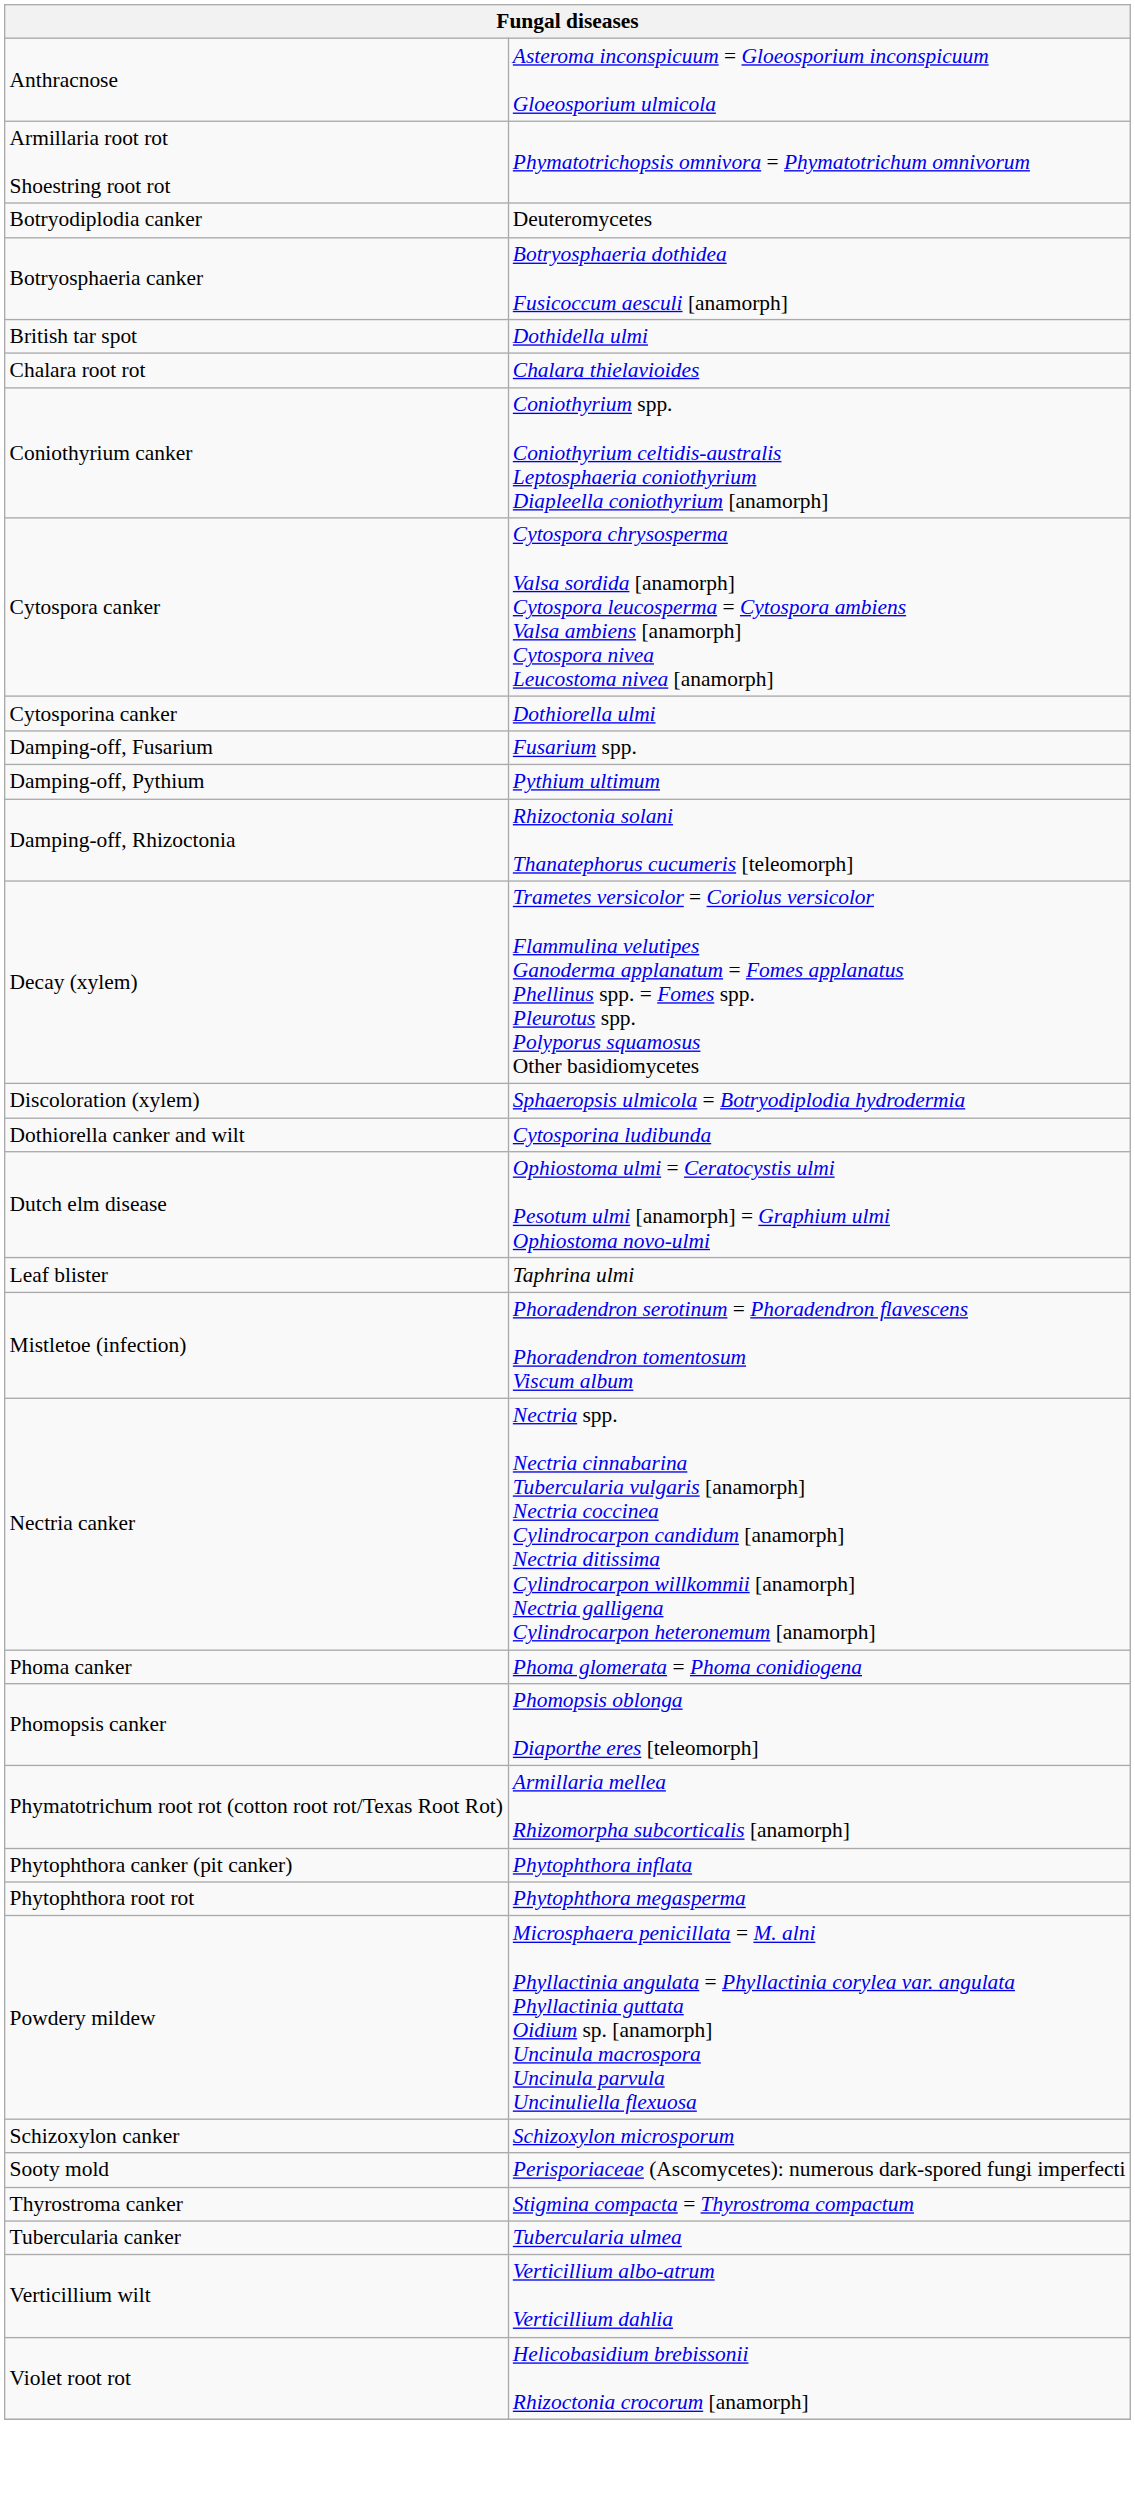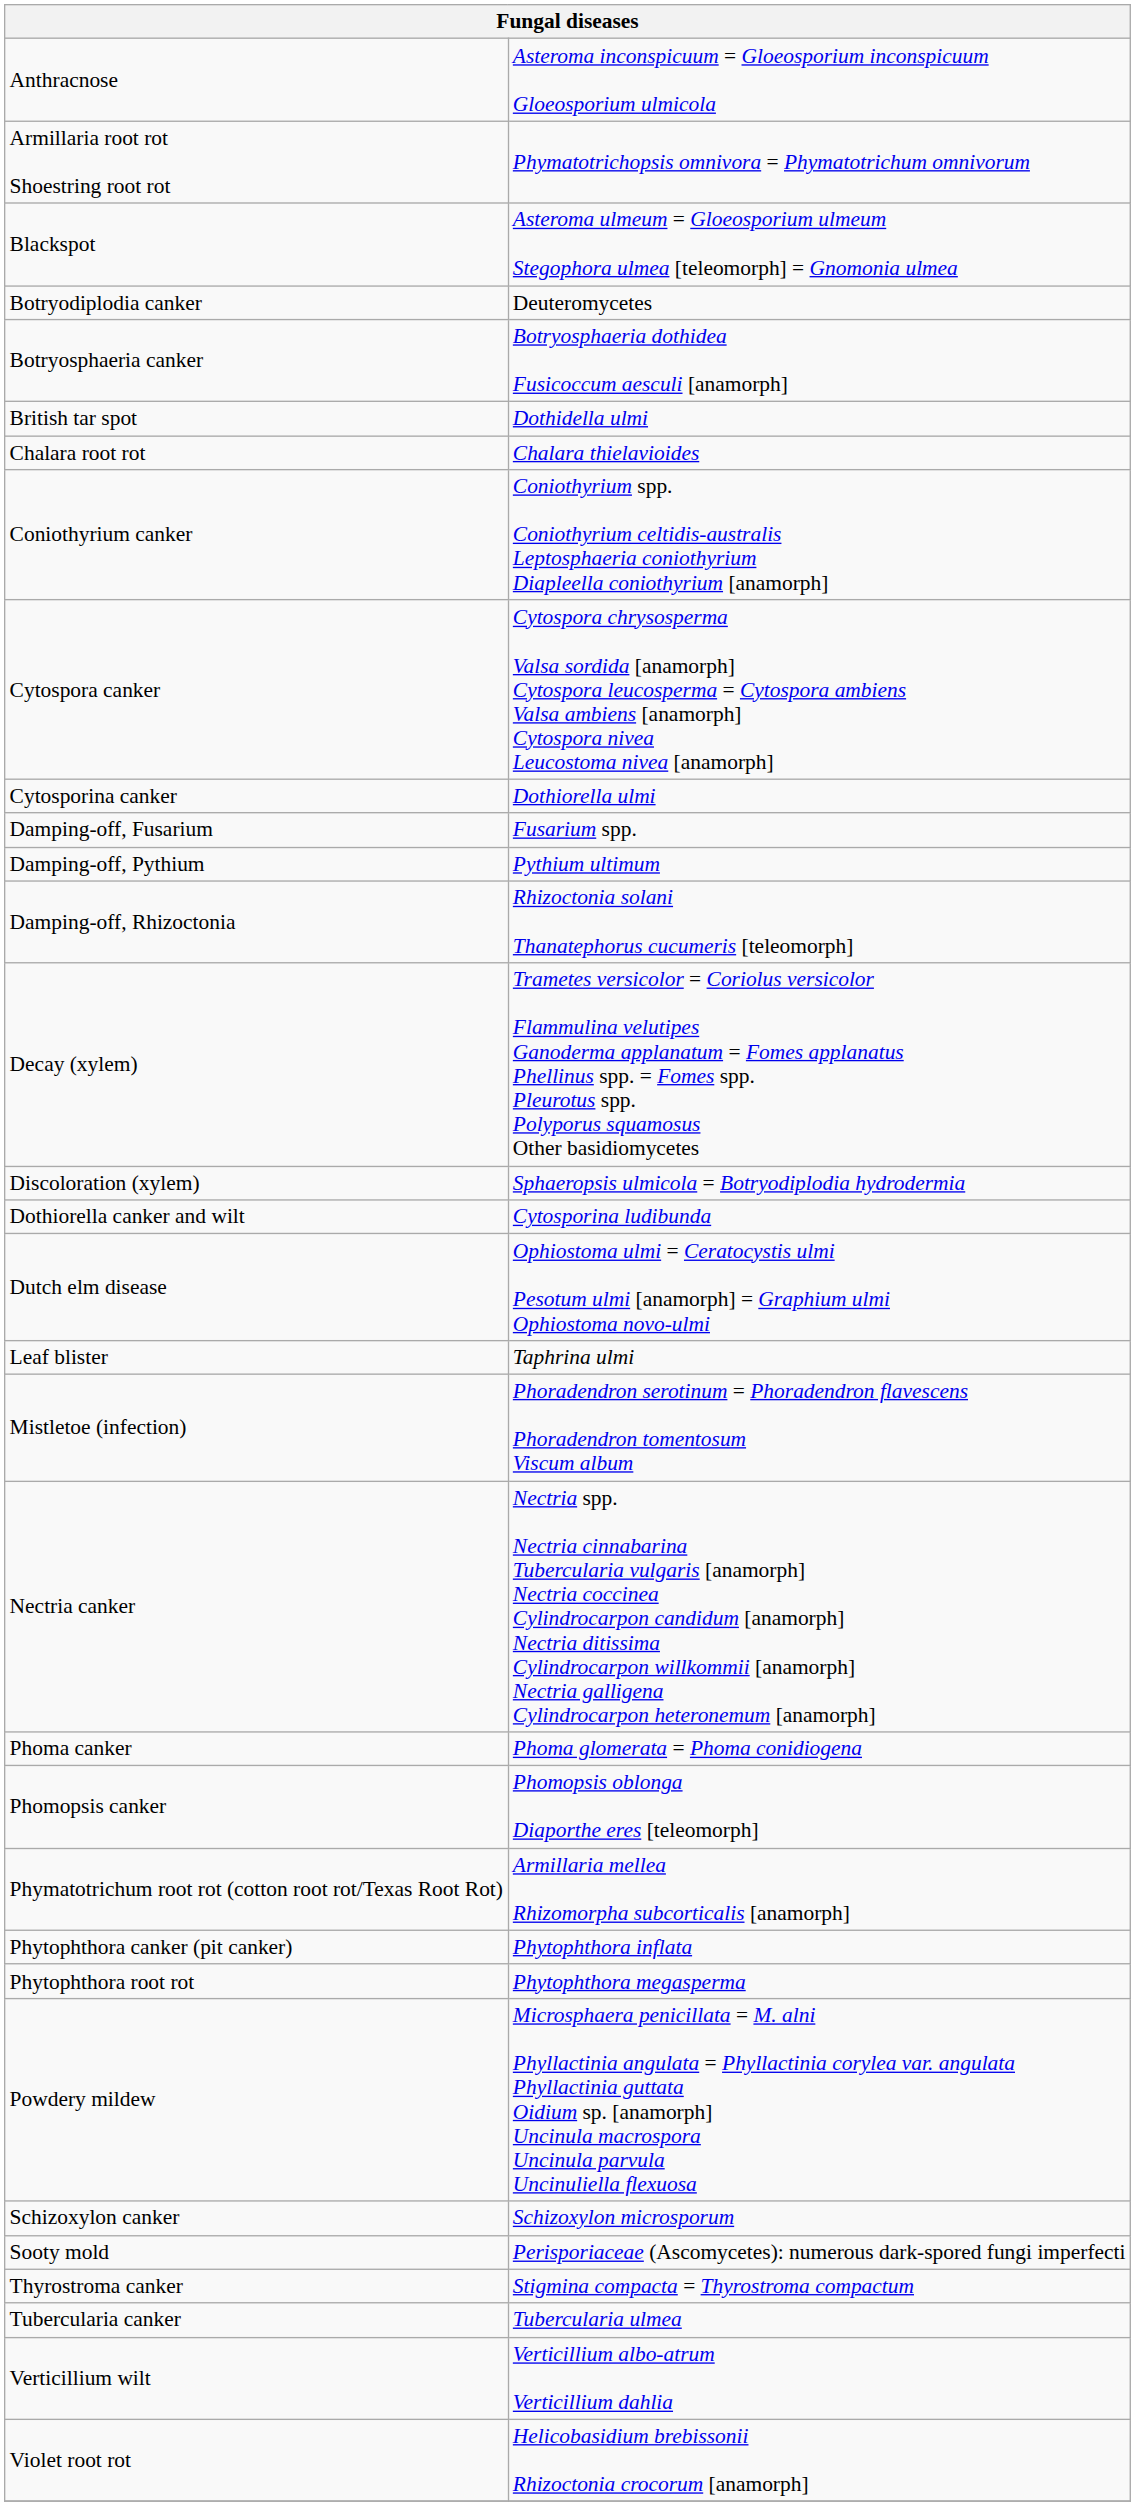+ row: (52, 244)
